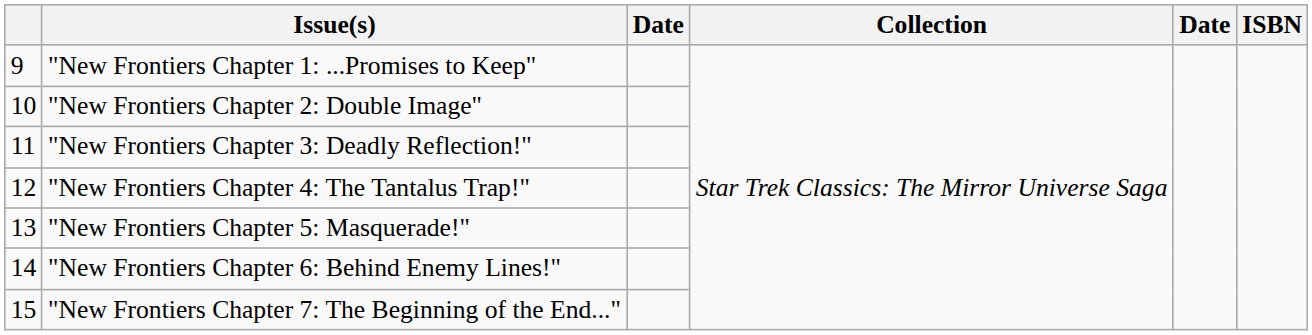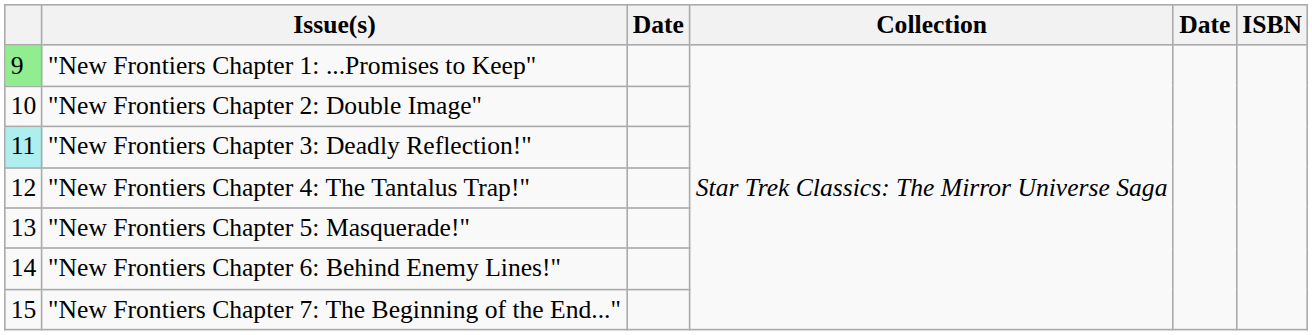(17, 65) no background -> (17, 65) lightgreen background
(23, 146) no background -> (23, 146) paleturquoise background
